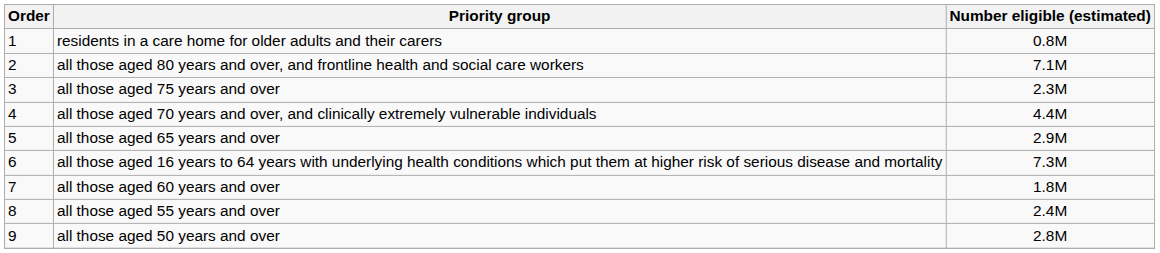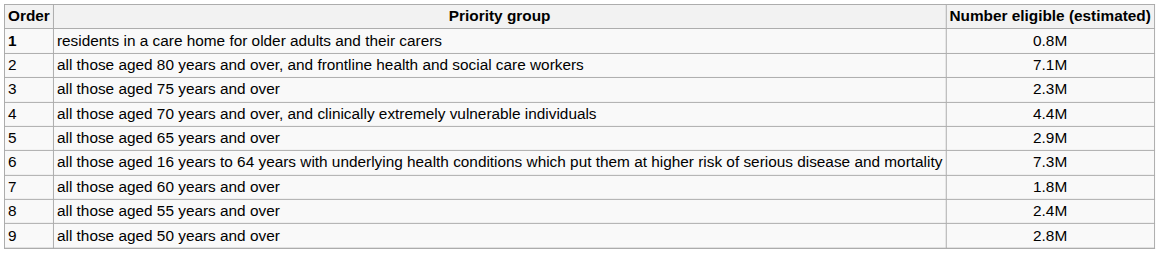(12, 41) normal -> (12, 41) bold
